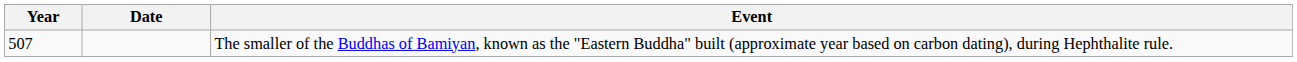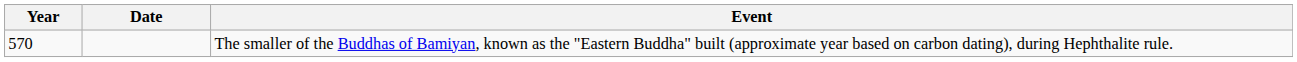(21, 43) 507 -> (21, 43) 570
